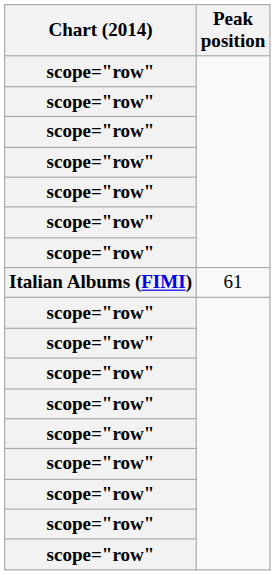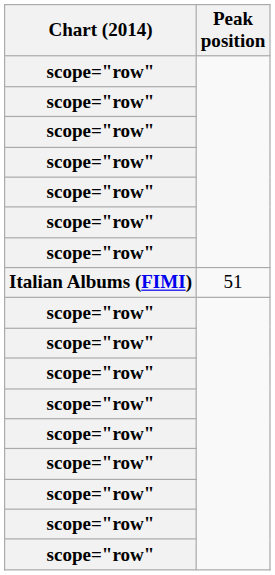(233, 282) 61 -> (233, 282) 51
